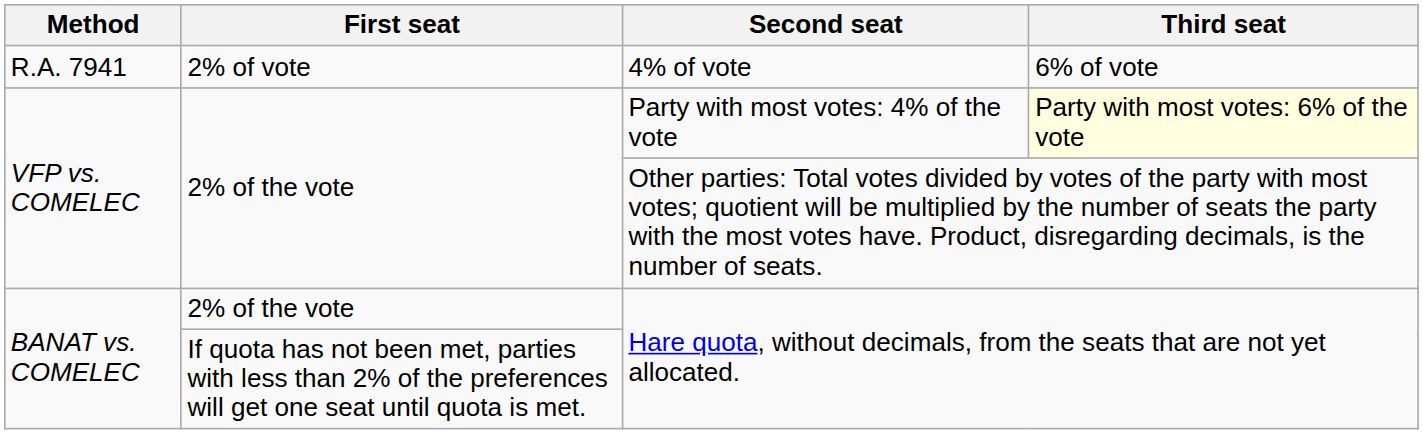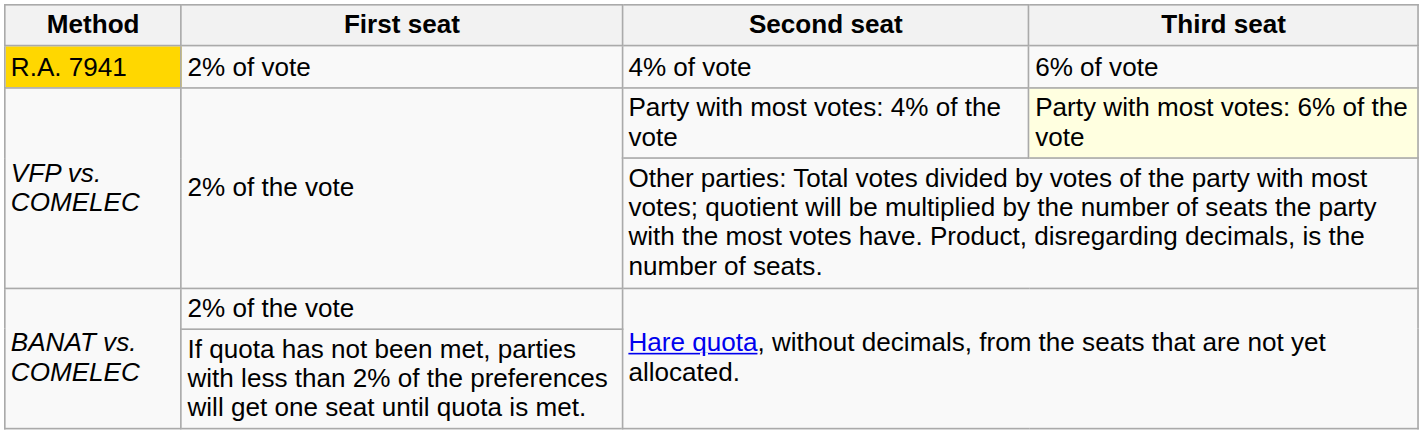(69, 66) no background -> (69, 66) gold background
